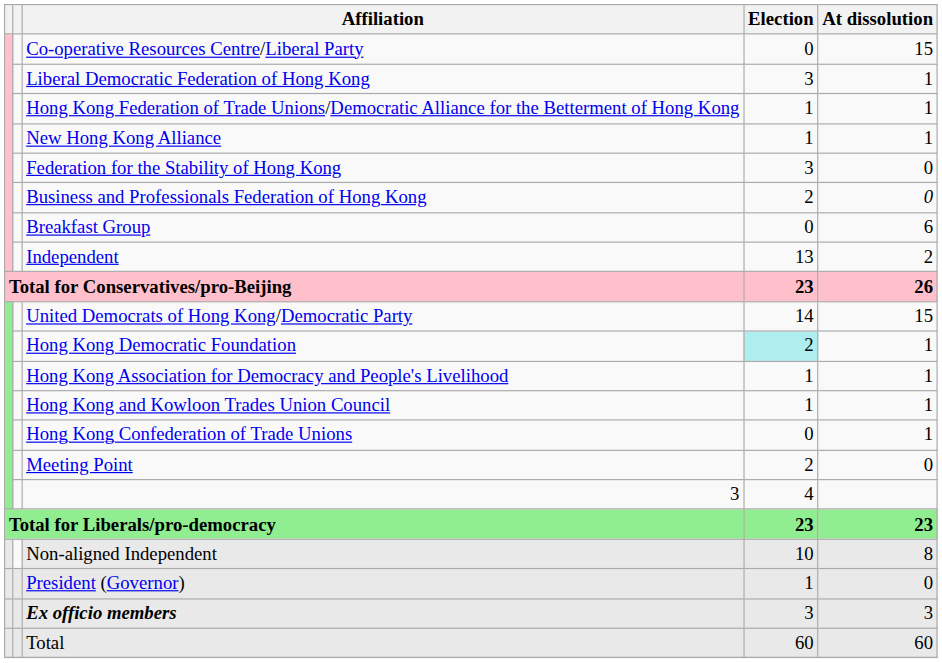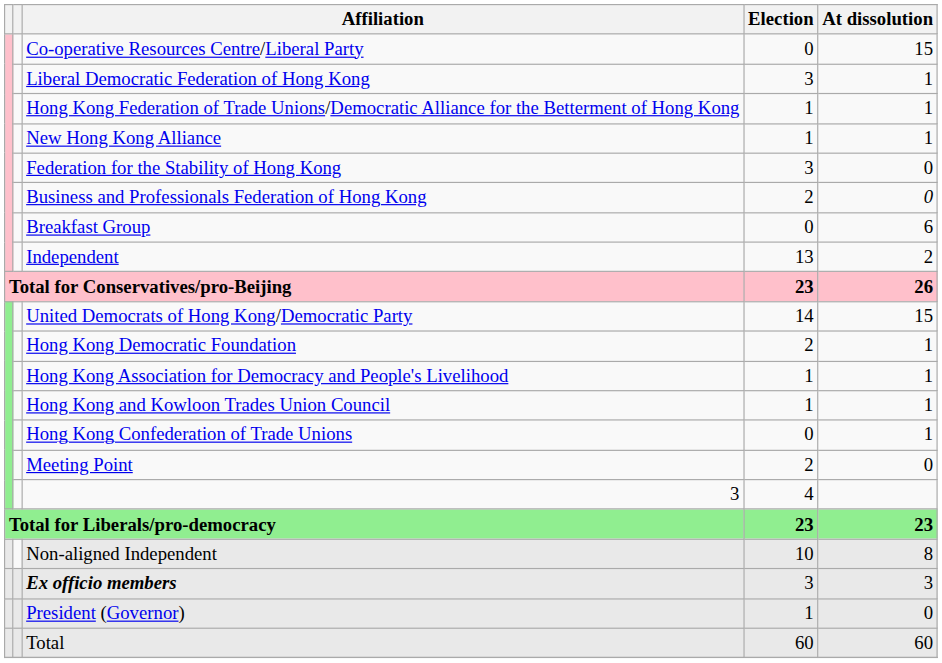(809, 345) paleturquoise background -> (809, 345) no background
rows swapped: (101, 613) <-> (105, 583)
